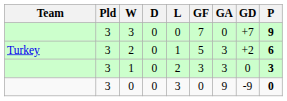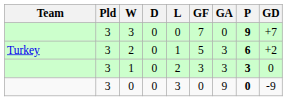columns swapped: (248, 13) <-> (271, 13)
